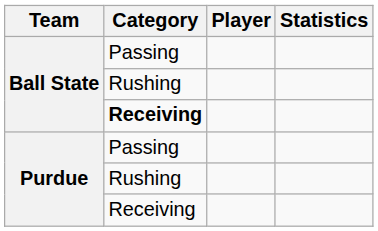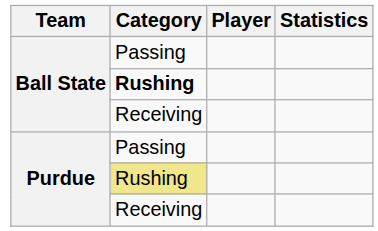(145, 84) normal -> (155, 84) bold
(155, 115) bold -> (159, 115) normal
(145, 178) no background -> (152, 178) khaki background
